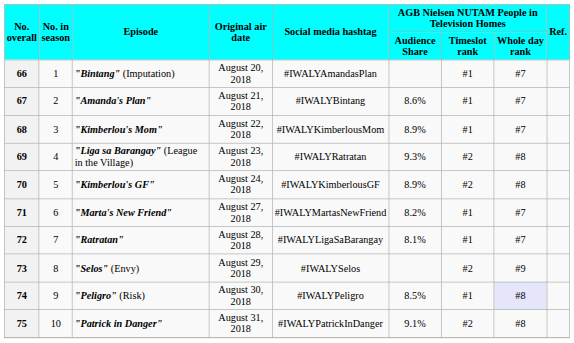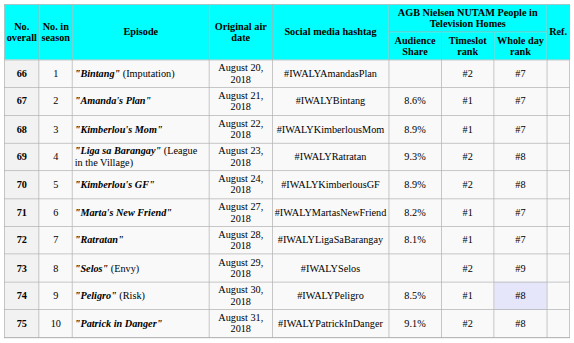(468, 73) #1 -> (468, 73) #2
